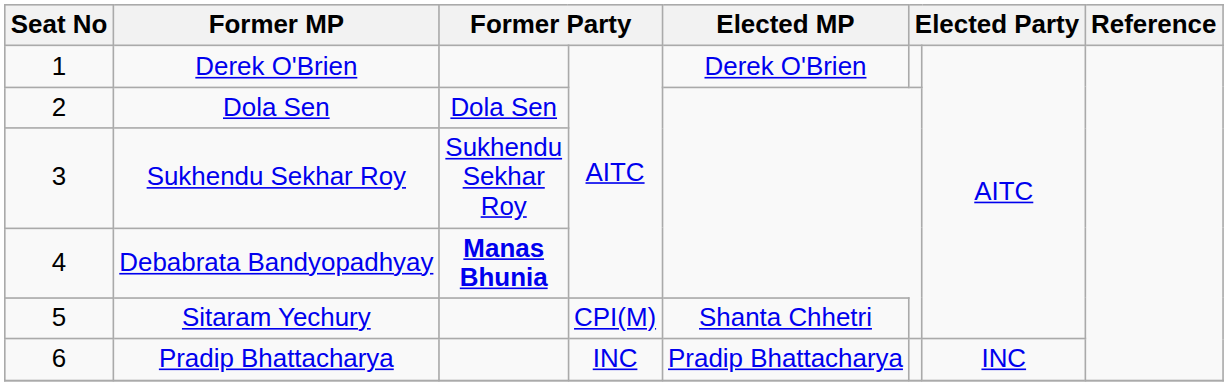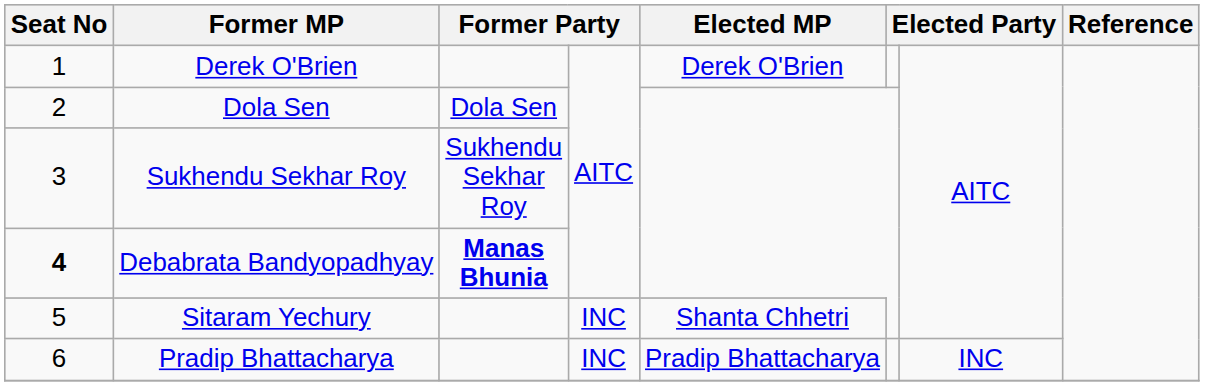(59, 262) normal -> (59, 262) bold
(615, 318) CPI(M) -> (604, 318) INC
